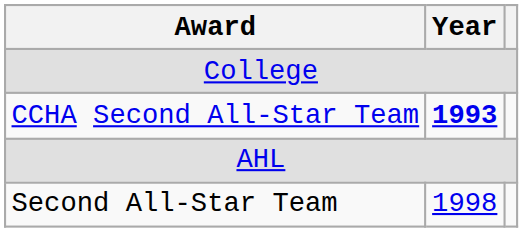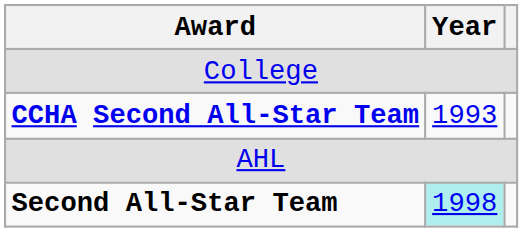(215, 116) normal -> (215, 116) bold
(465, 116) bold -> (465, 116) normal
(175, 204) normal -> (175, 204) bold
(465, 204) no background -> (465, 204) paleturquoise background
